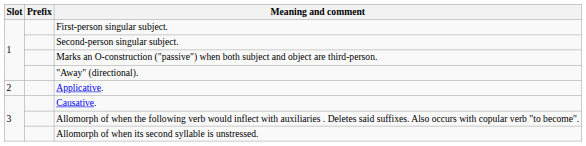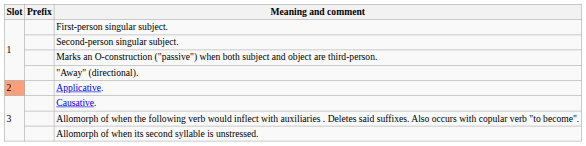(9, 88) no background -> (9, 88) lightsalmon background
